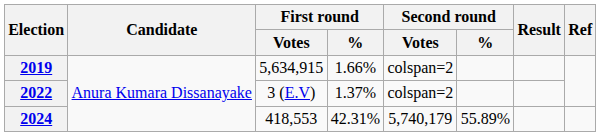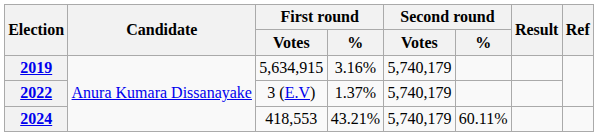(355, 67) 1.66% -> (355, 67) 3.16%
(420, 67) colspan=2 -> (419, 67) 5,740,179
(420, 93) colspan=2 -> (419, 93) 5,740,179
(355, 118) 42.31% -> (355, 118) 43.21%
(485, 118) 55.89% -> (483, 118) 60.11%
